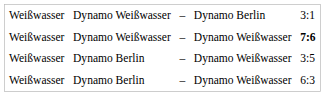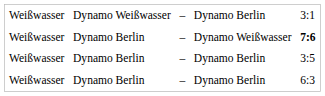(122, 37) Dynamo Weißwasser -> (109, 37) Dynamo Berlin
(243, 58) Dynamo Weißwasser -> (229, 58) Dynamo Berlin
(243, 80) Dynamo Weißwasser -> (229, 80) Dynamo Berlin
